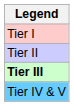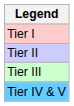(25, 72) bold -> (24, 72) normal
